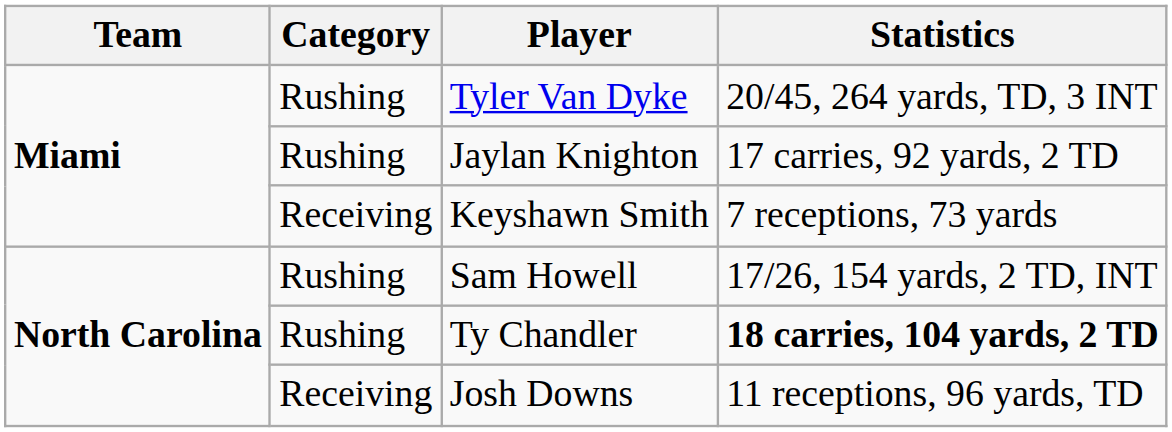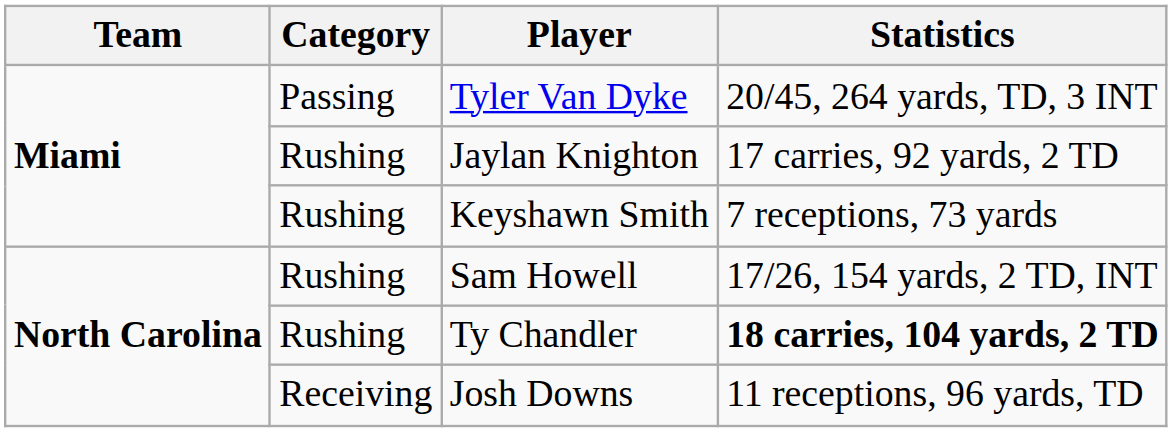(342, 95) Rushing -> (337, 95) Passing
(356, 214) Receiving -> (342, 214) Rushing
